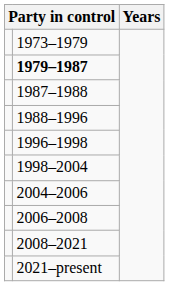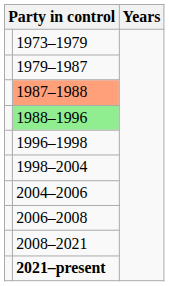(52, 67) bold -> (52, 67) normal
(52, 92) no background -> (52, 92) lightsalmon background
(52, 117) no background -> (52, 117) lightgreen background
(59, 268) normal -> (61, 268) bold
